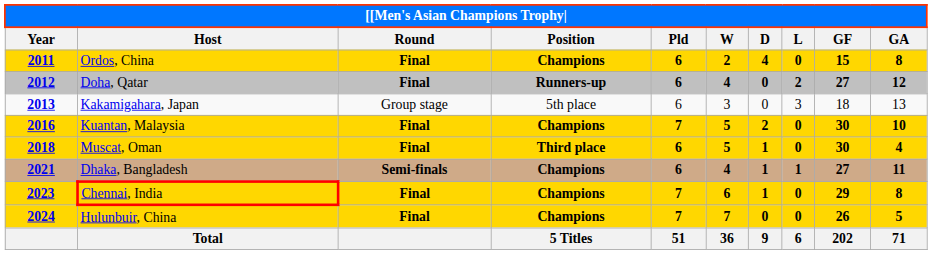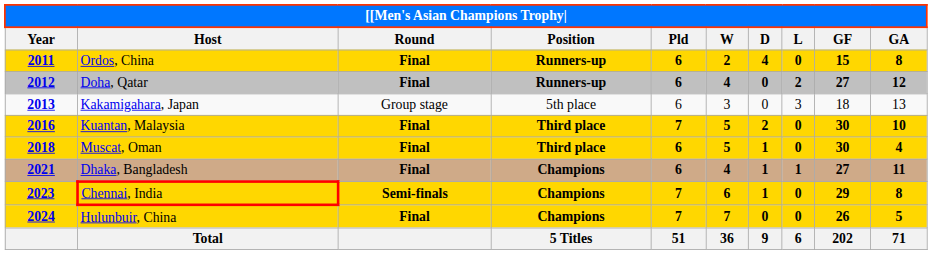(571, 60) Champions -> (571, 60) Runners-up
(571, 126) Champions -> (571, 126) Third place
(414, 170) Semi-finals -> (414, 170) Final
(415, 193) Final -> (415, 193) Semi-finals
